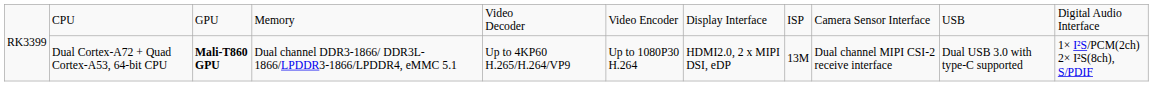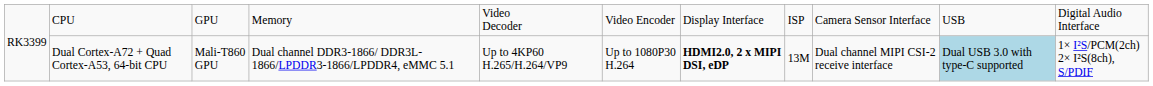(221, 58) bold -> (220, 58) normal
(733, 58) normal -> (732, 58) bold
(987, 58) no background -> (987, 58) lightblue background
